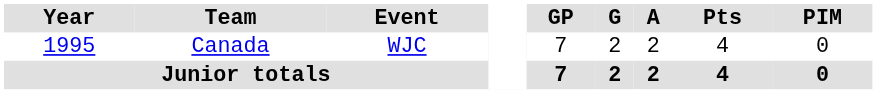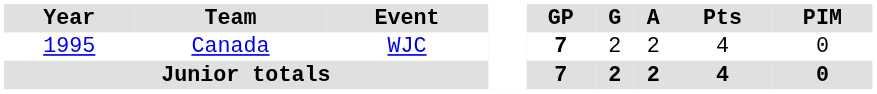(561, 47) normal -> (561, 47) bold
